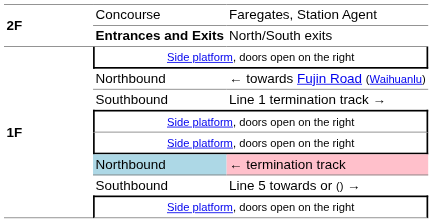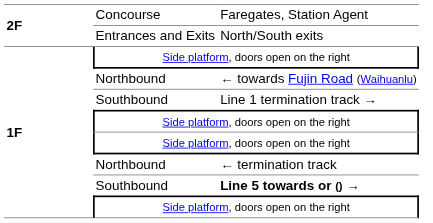(160, 36) bold -> (155, 36) normal
(131, 164) lightblue background -> (131, 164) no background
(287, 164) pink background -> (278, 164) no background
(295, 185) normal -> (290, 185) bold
